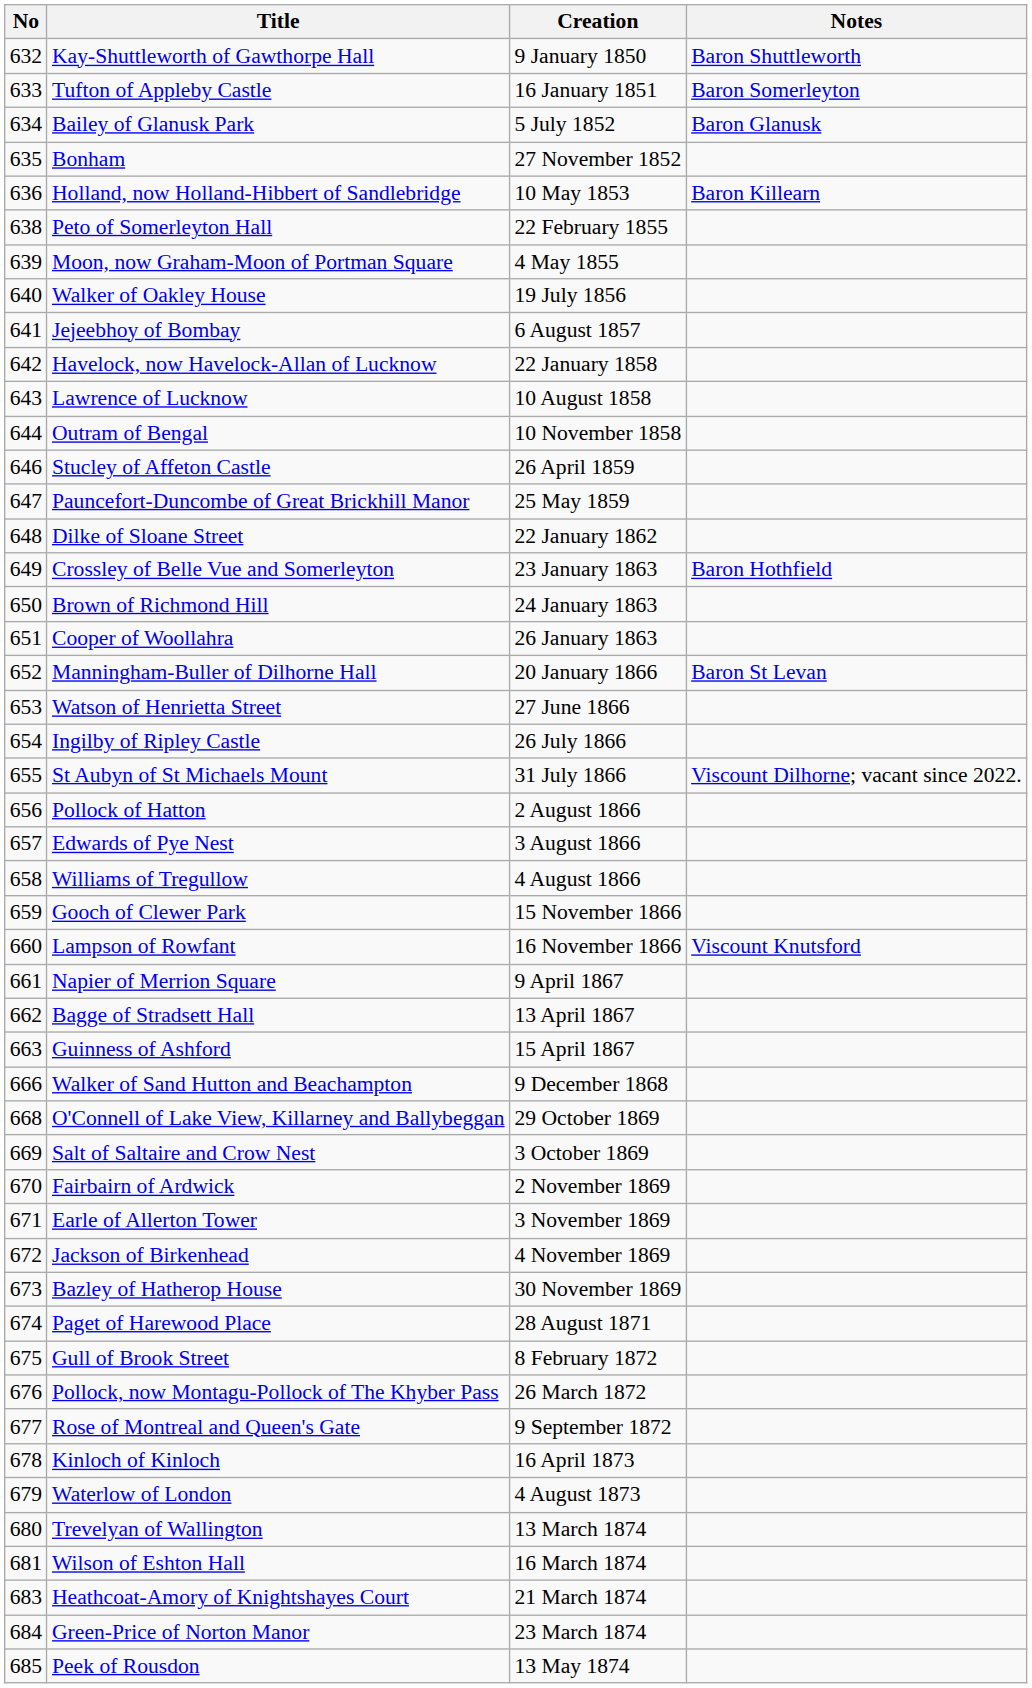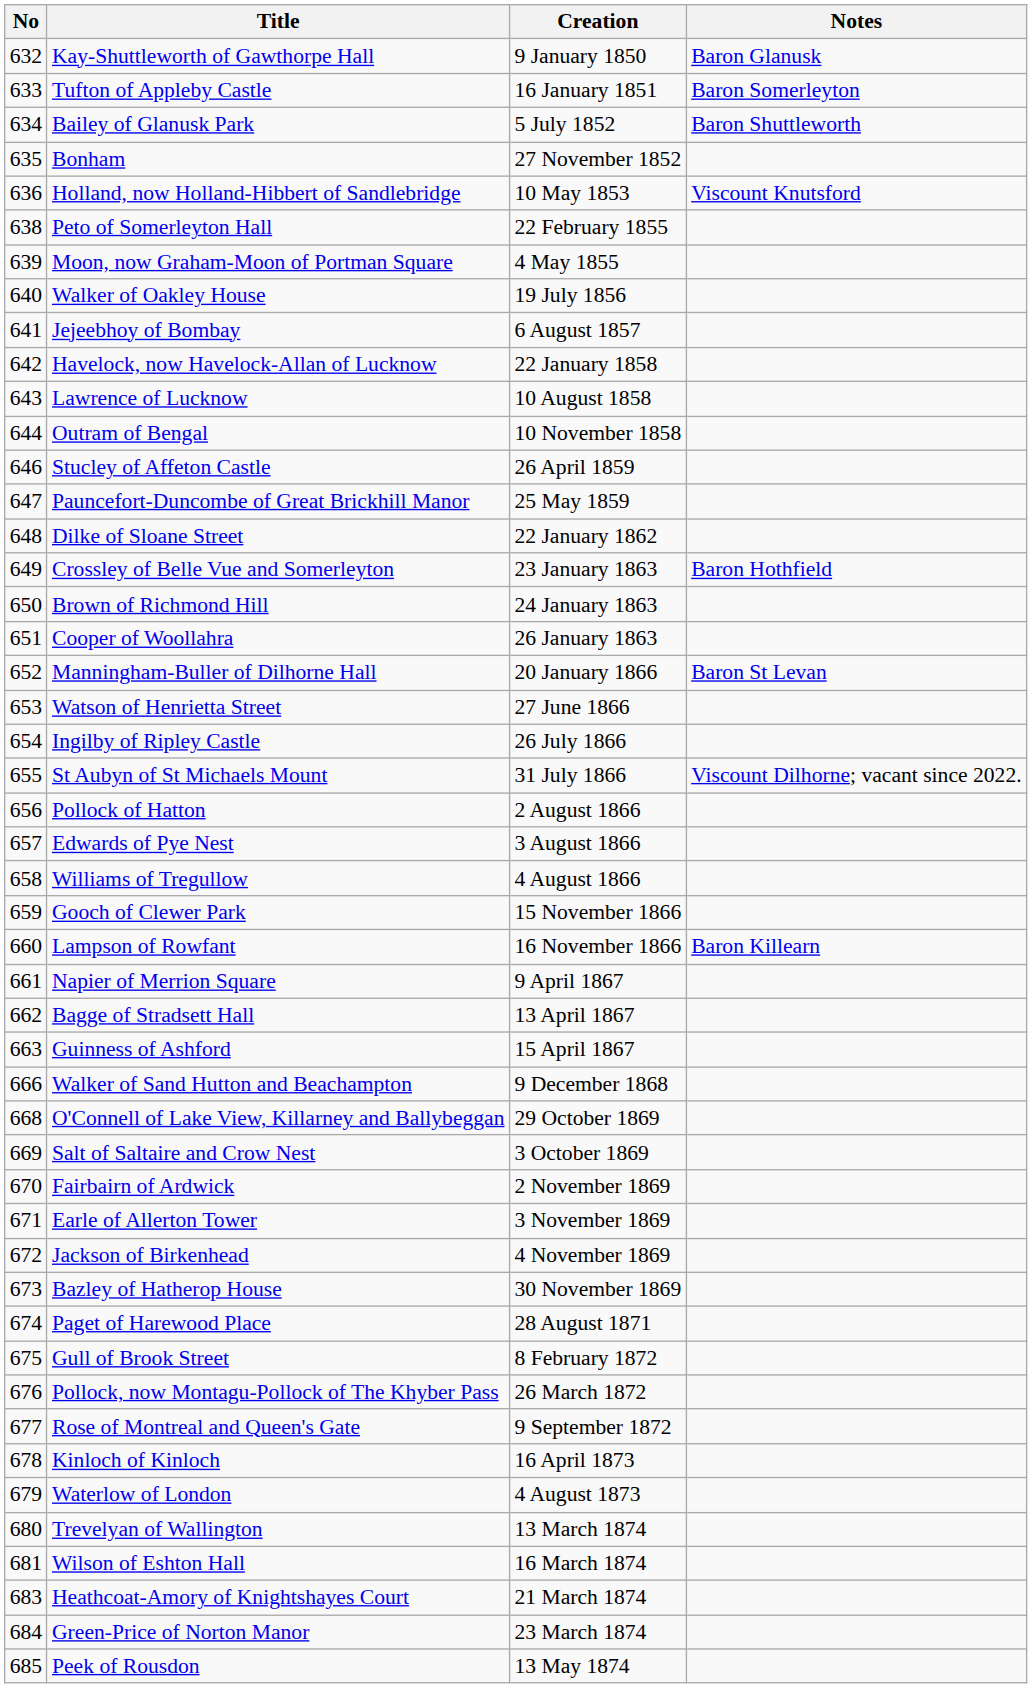(776, 55) Baron Shuttleworth -> (756, 55) Baron Glanusk
(756, 124) Baron Glanusk -> (776, 124) Baron Shuttleworth
(756, 192) Baron Killearn -> (776, 192) Viscount Knutsford
(776, 946) Viscount Knutsford -> (756, 946) Baron Killearn
